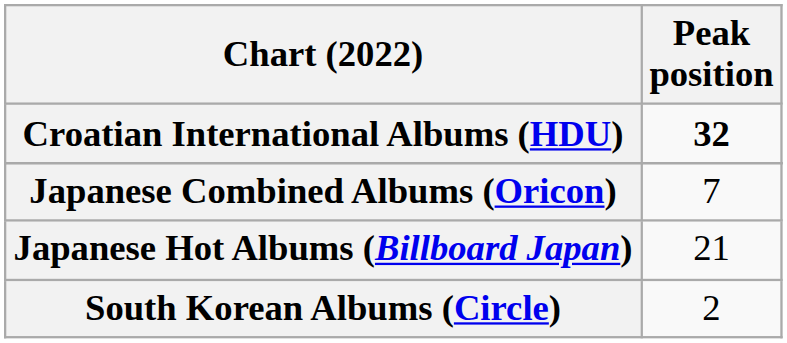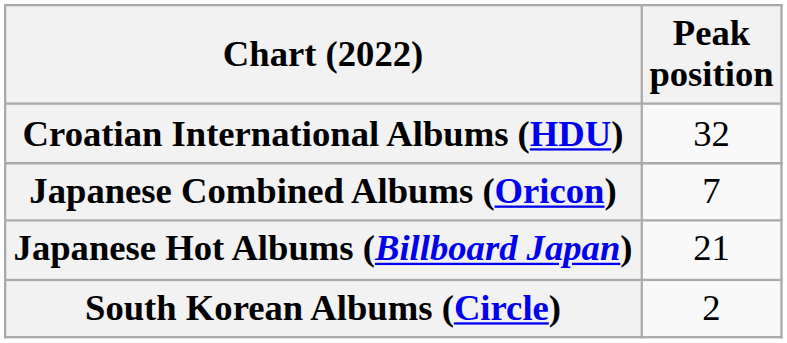(712, 132) bold -> (712, 132) normal
